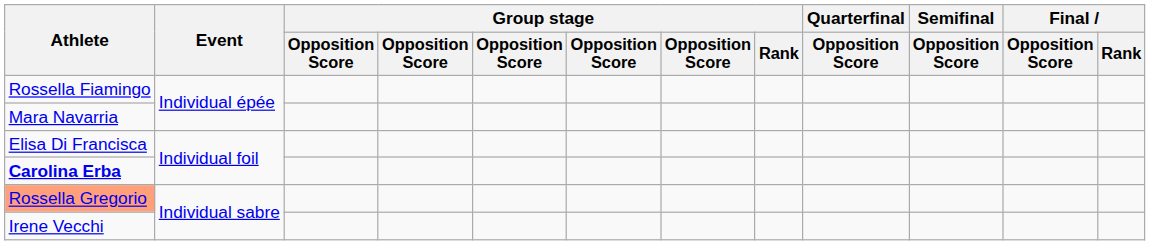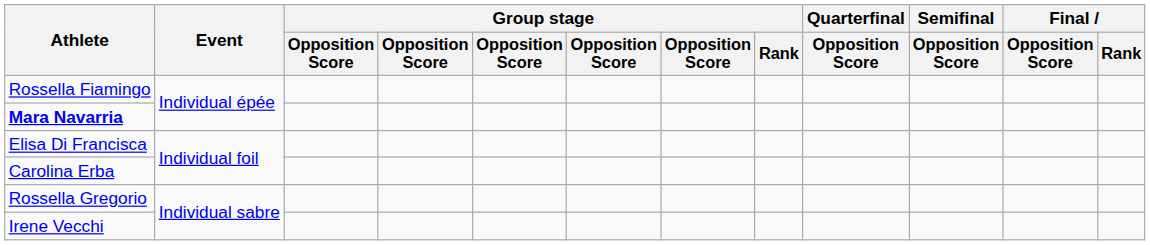(63, 117) normal -> (66, 117) bold
(65, 172) bold -> (61, 172) normal
(78, 199) lightsalmon background -> (78, 199) no background
